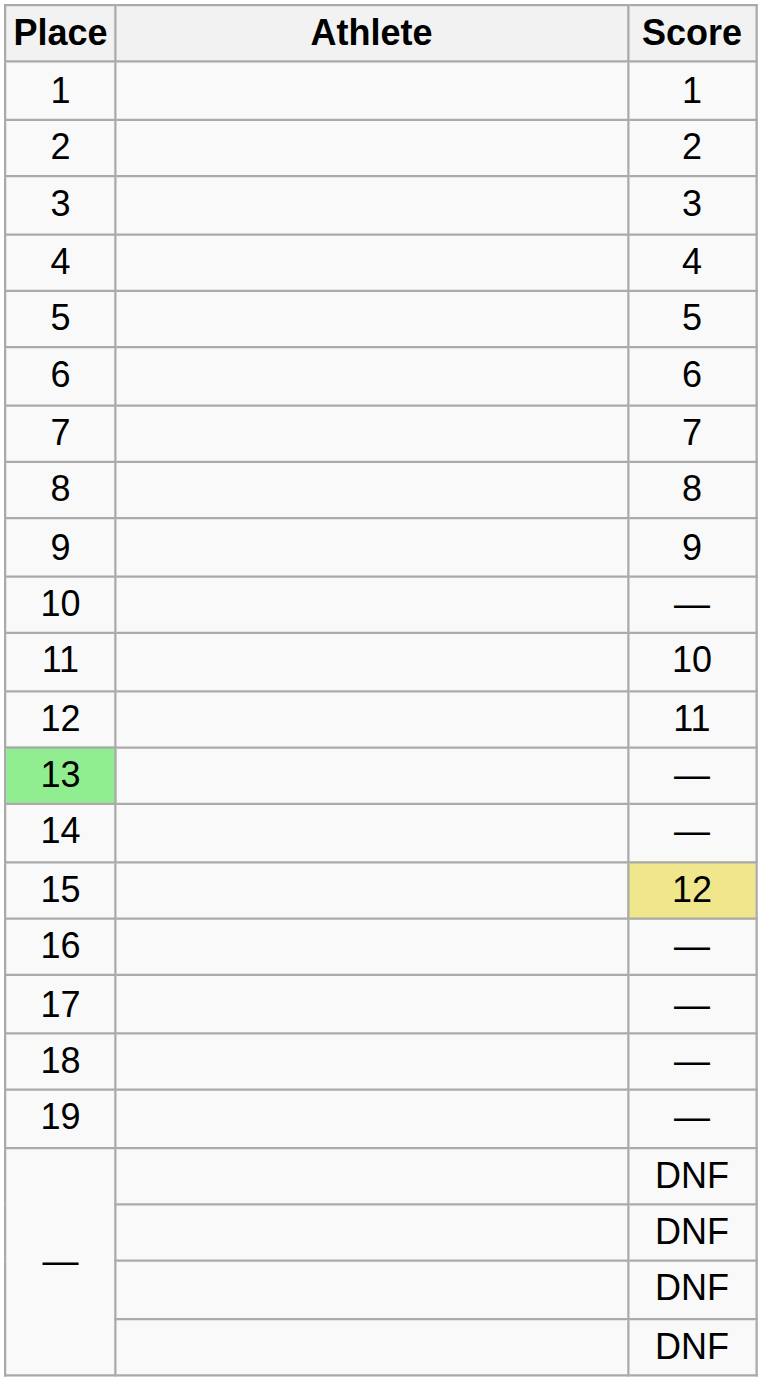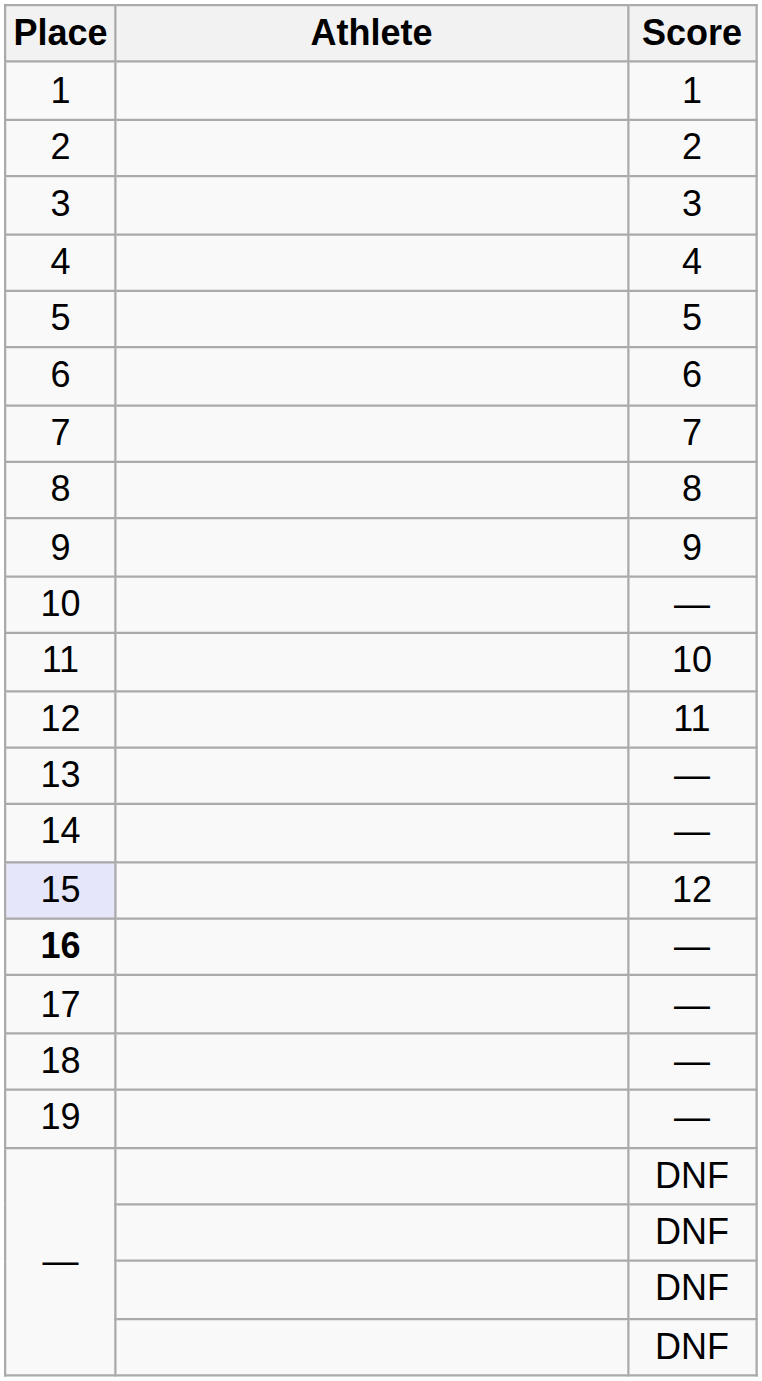(60, 775) lightgreen background -> (60, 775) no background
(60, 889) no background -> (60, 889) lavender background
(692, 889) khaki background -> (692, 889) no background
(60, 946) normal -> (60, 946) bold
